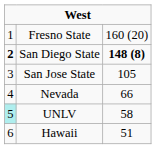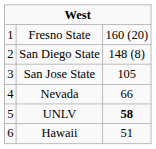(10, 54) bold -> (10, 54) normal
(127, 54) bold -> (127, 54) normal
(10, 113) paleturquoise background -> (10, 113) no background
(127, 113) normal -> (127, 113) bold
